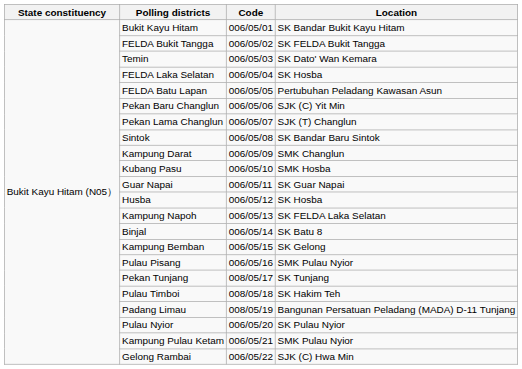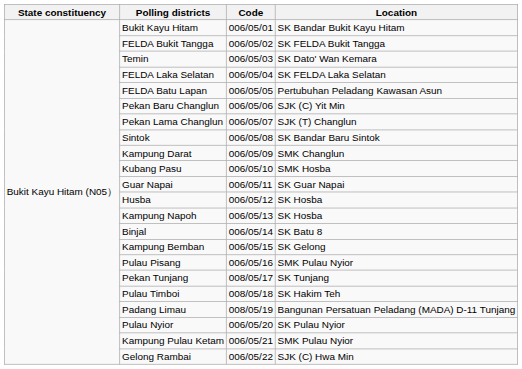(300, 74) SK Hosba -> (332, 74) SK FELDA Laka Selatan
(332, 215) SK FELDA Laka Selatan -> (300, 215) SK Hosba
